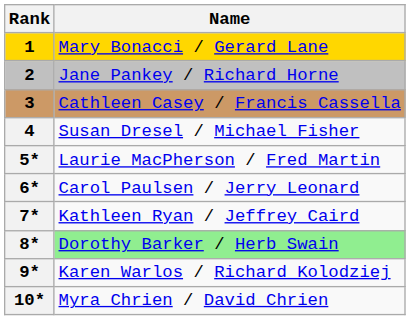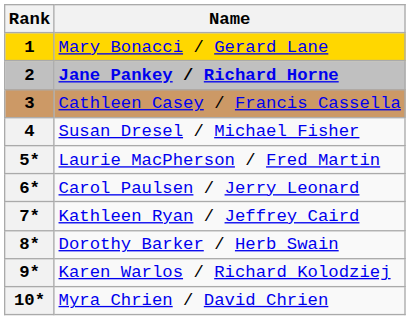(199, 75) normal -> (199, 75) bold
(199, 244) lightgreen background -> (199, 244) no background
